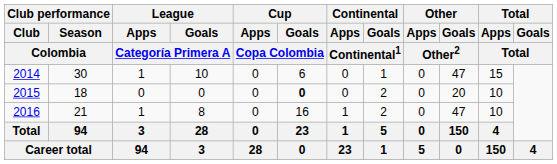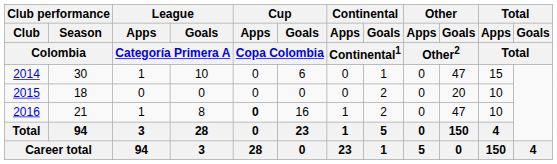(302, 93) bold -> (302, 93) normal
(255, 112) normal -> (255, 112) bold
